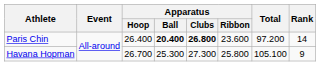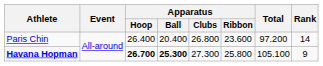(170, 40) bold -> (173, 40) normal
(202, 40) bold -> (205, 40) normal
(40, 54) normal -> (42, 54) bold
(138, 54) normal -> (141, 54) bold
(170, 54) normal -> (173, 54) bold
